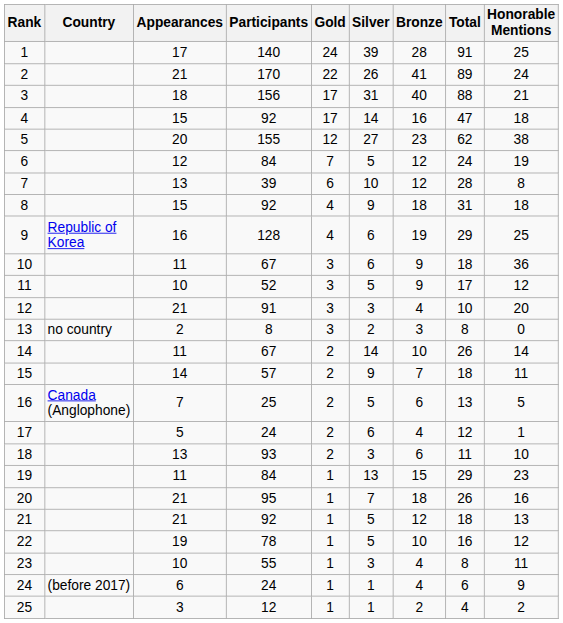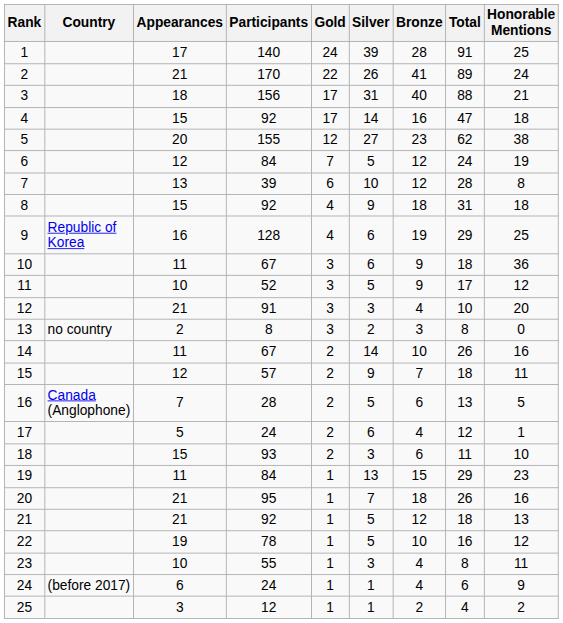(521, 351) 14 -> (521, 351) 16
(180, 373) 14 -> (180, 373) 12
(269, 403) 25 -> (269, 403) 28
(180, 454) 13 -> (180, 454) 15
